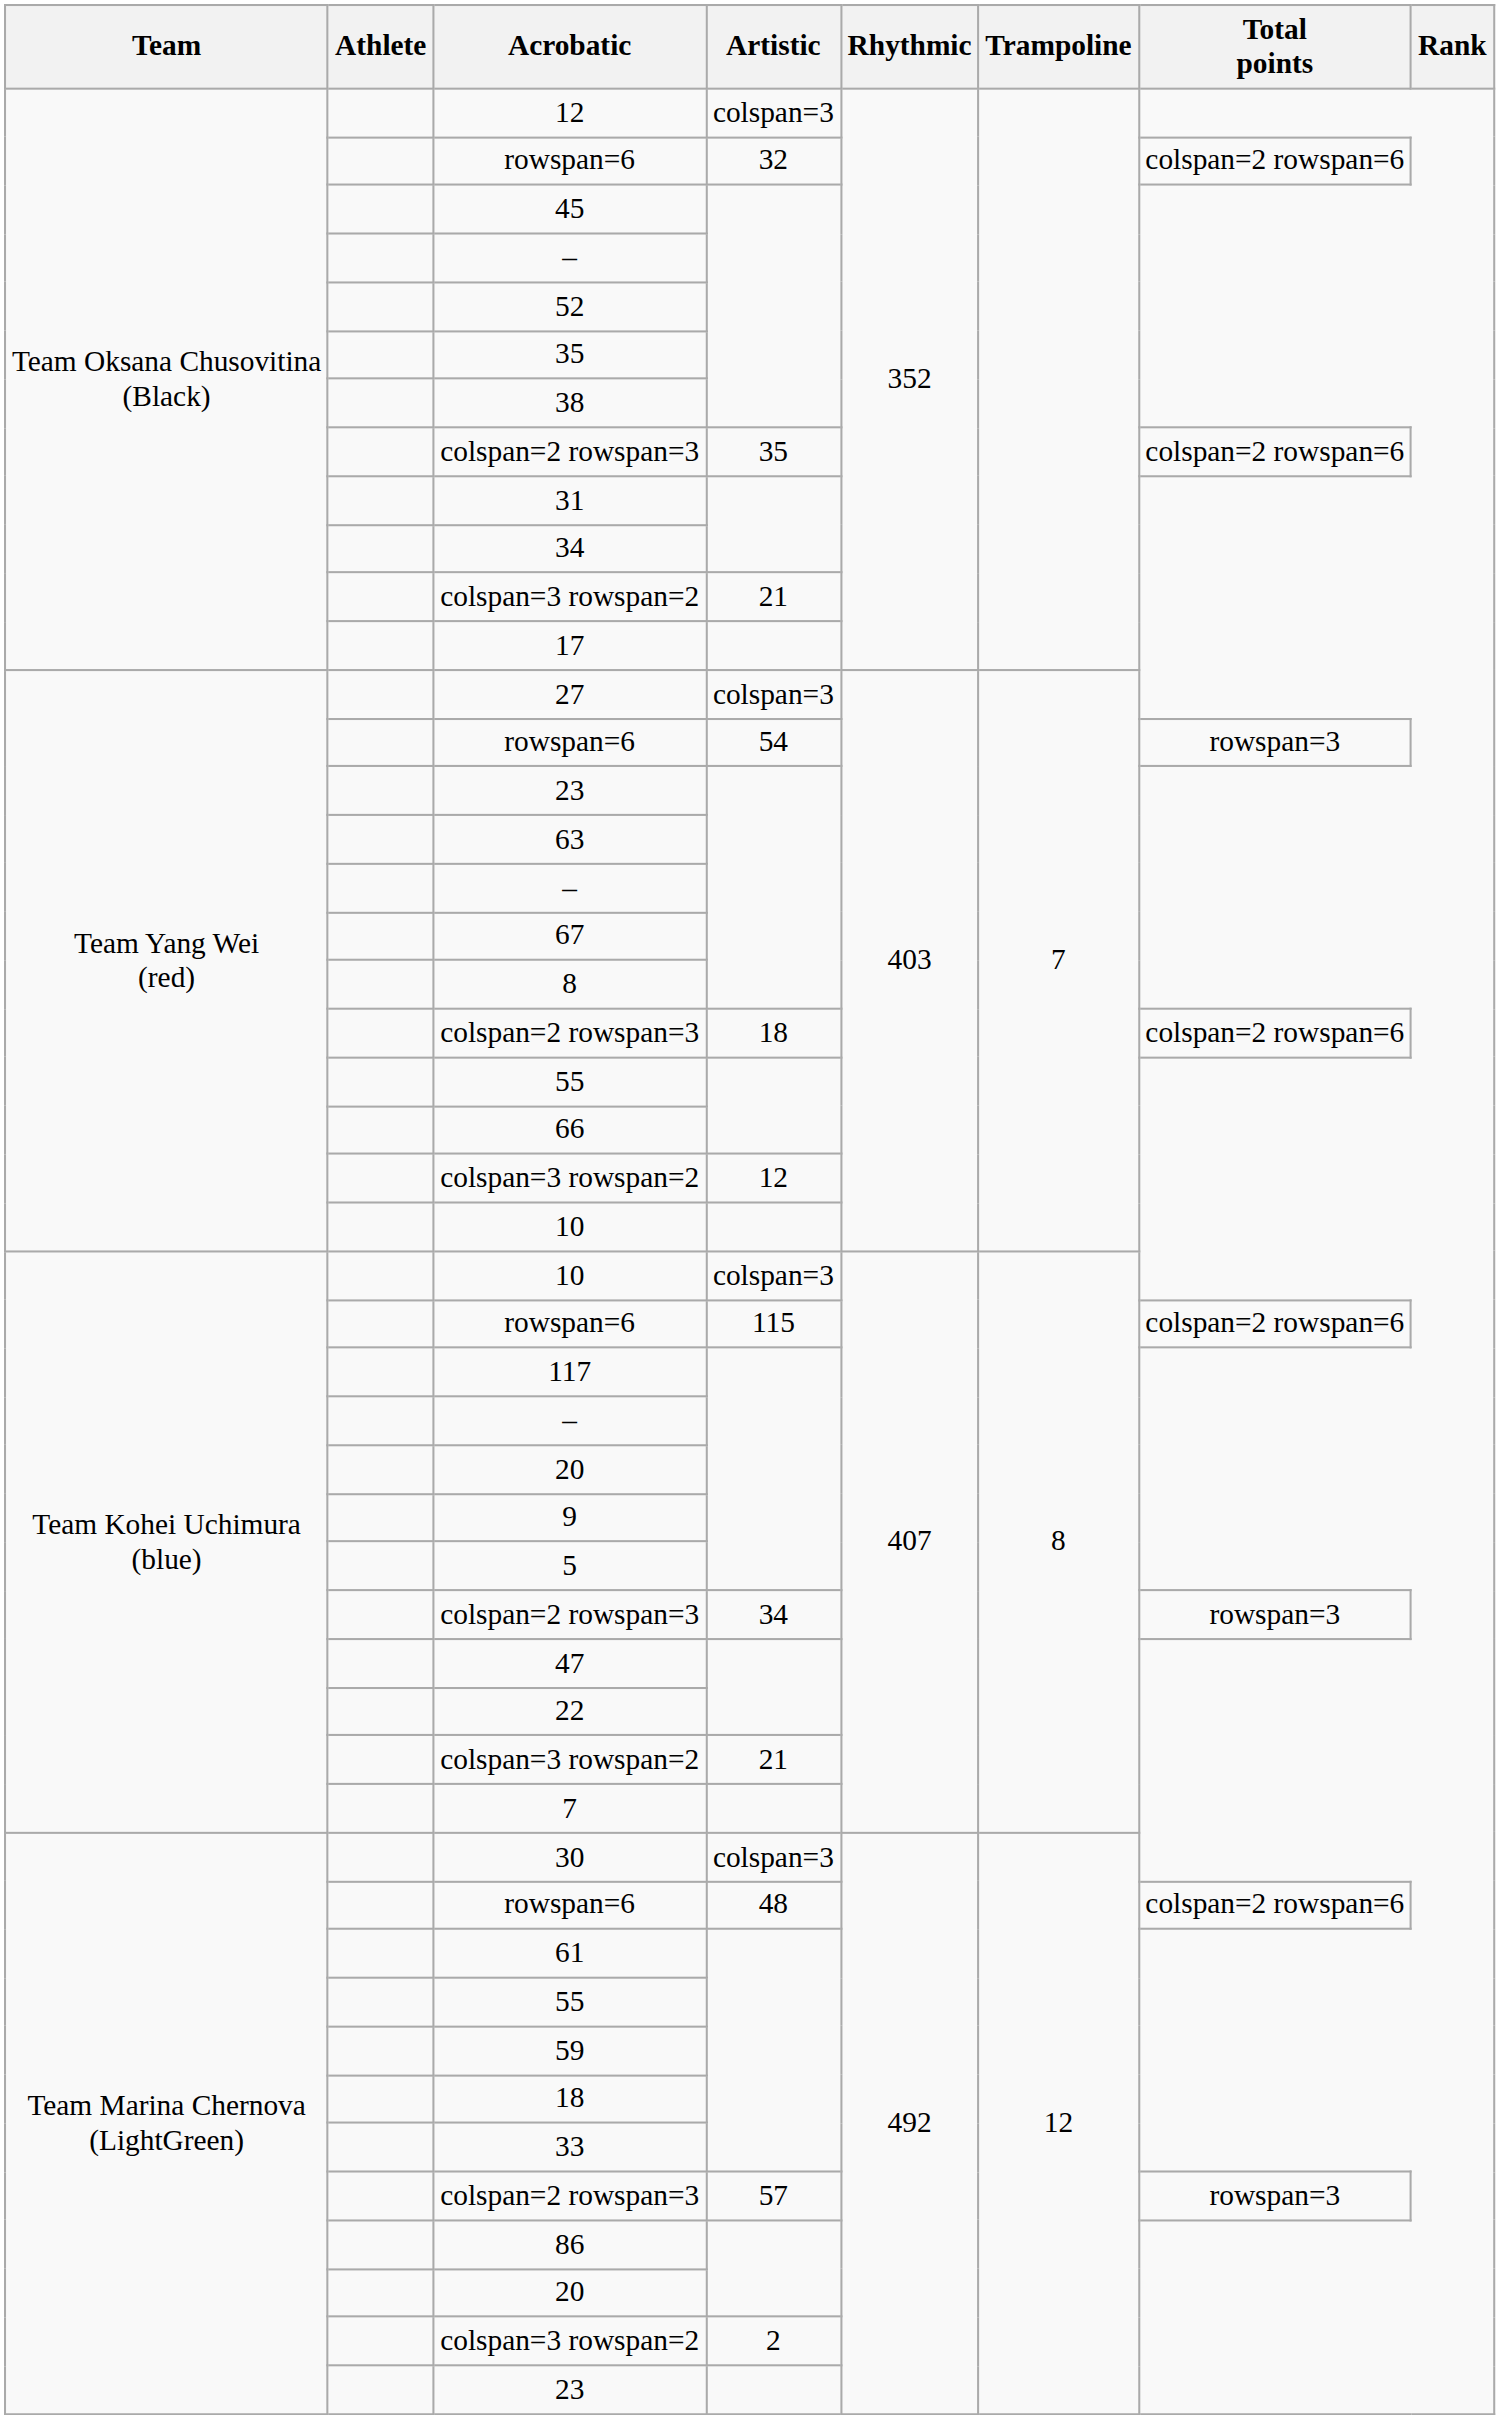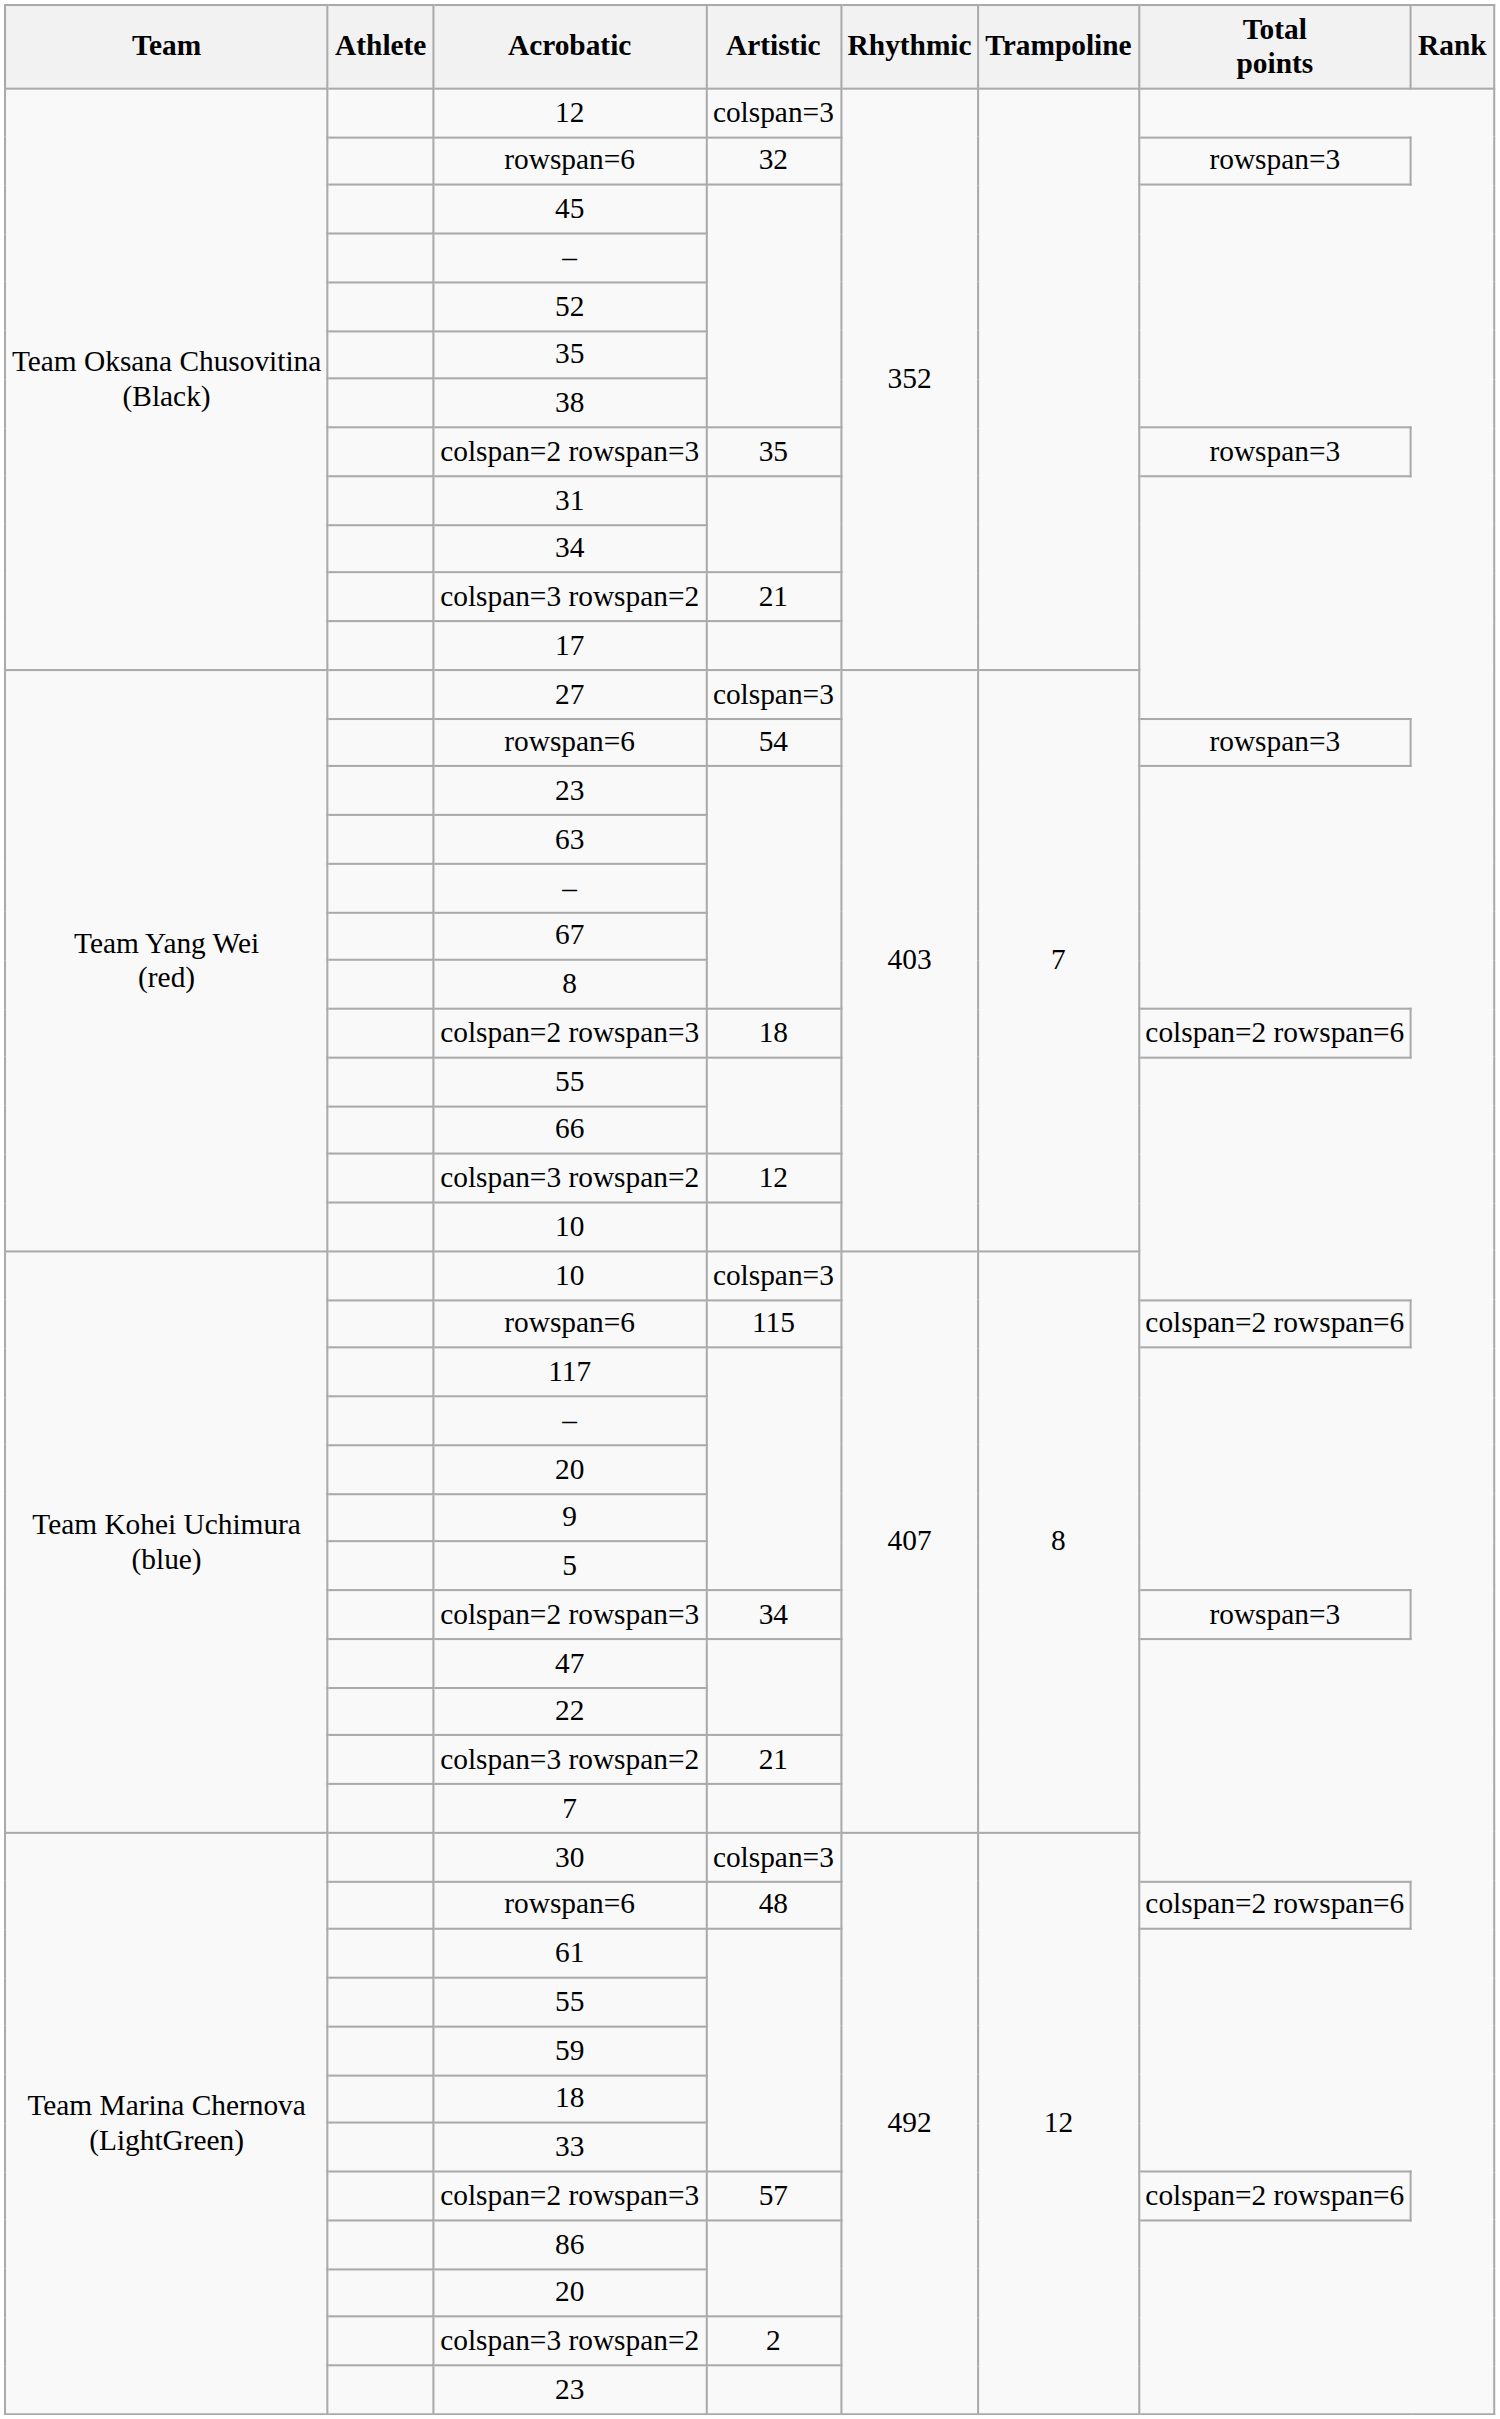(1275, 160) colspan=2 rowspan=6 -> (1275, 160) rowspan=3
(1275, 451) colspan=2 rowspan=6 -> (1275, 451) rowspan=3
(1275, 2195) rowspan=3 -> (1275, 2195) colspan=2 rowspan=6
